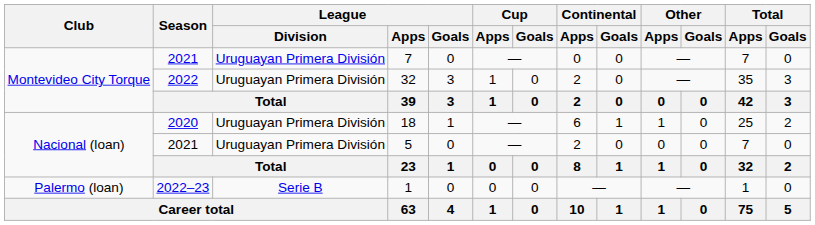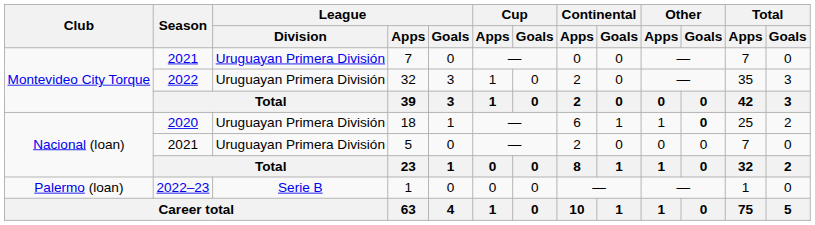(703, 123) normal -> (703, 123) bold
